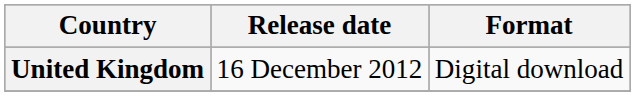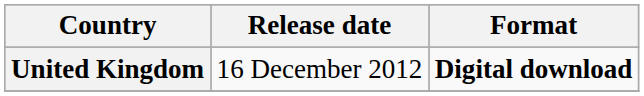(529, 68) normal -> (534, 68) bold
